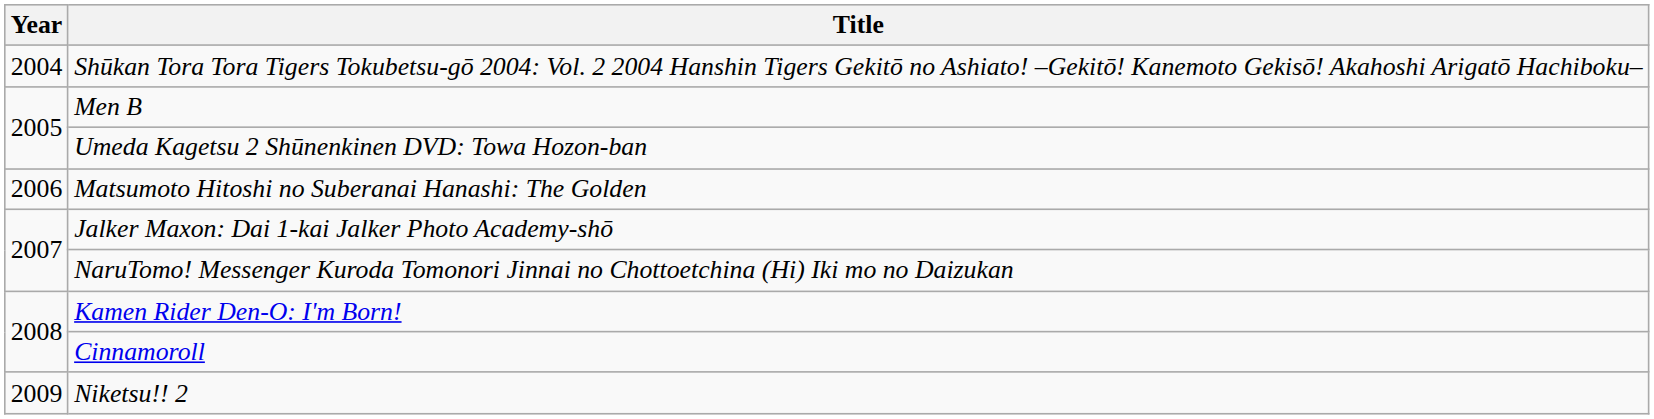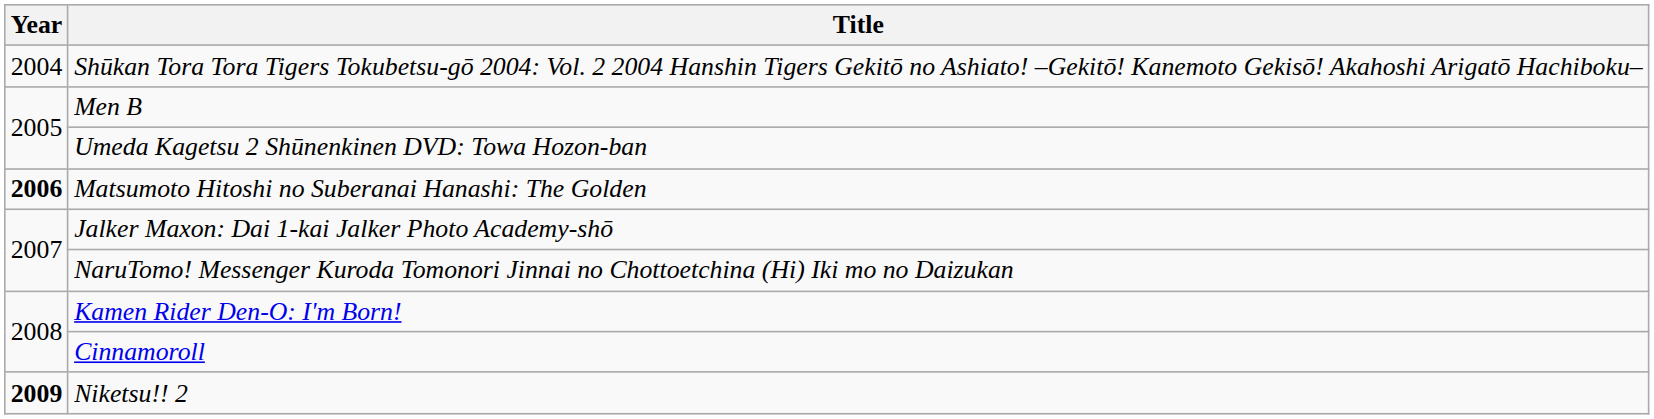(37, 188) normal -> (37, 188) bold
(37, 392) normal -> (37, 392) bold
